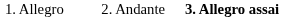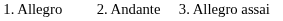(232, 9) bold -> (224, 9) normal
